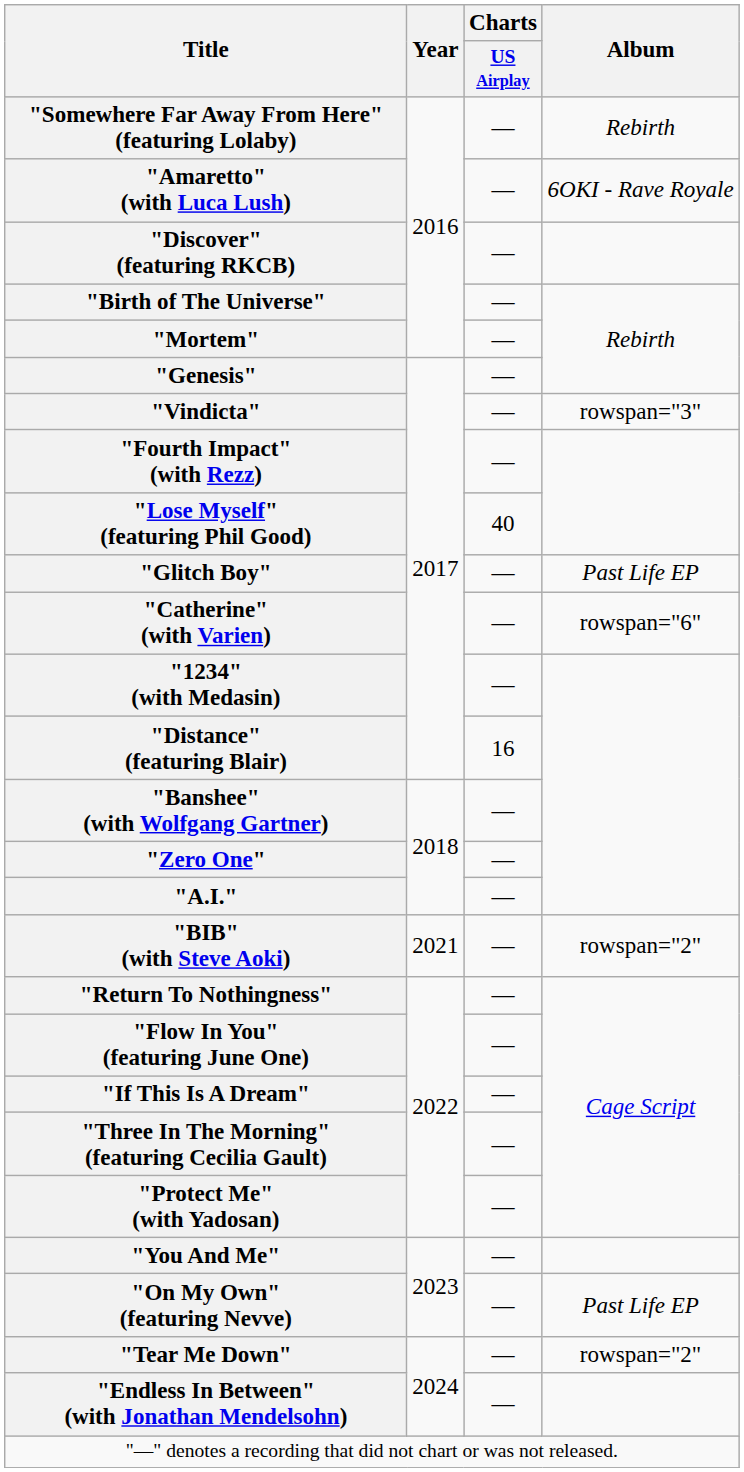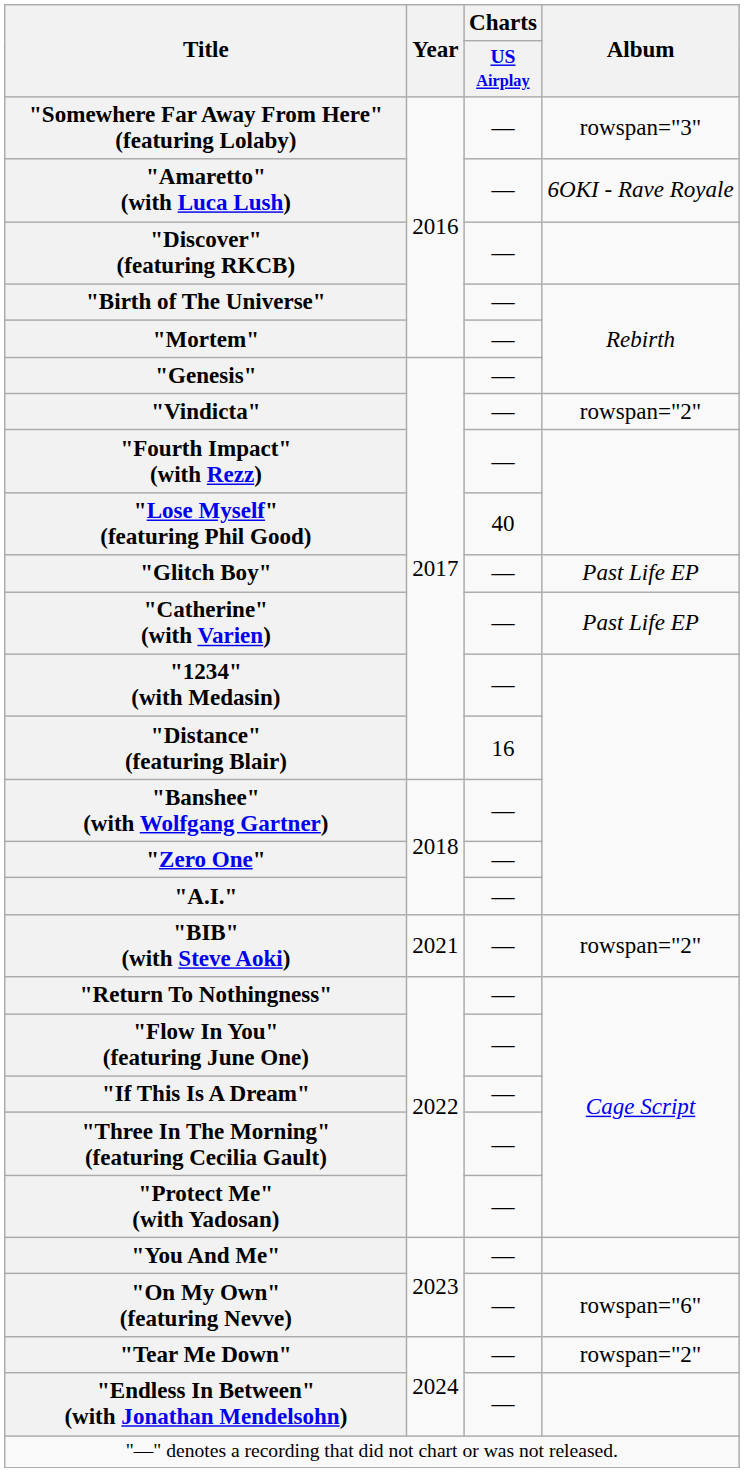(641, 127) Rebirth -> (641, 127) rowspan="3"
(641, 411) rowspan="3" -> (641, 411) rowspan="2"
(641, 622) rowspan="6" -> (641, 622) Past Life EP
(641, 1305) Past Life EP -> (641, 1305) rowspan="6"
